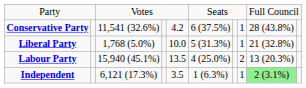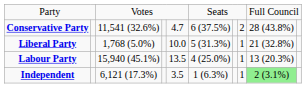(177, 28) 4.2 -> (177, 28) 4.7
(242, 28) 1 -> (242, 28) 2
(242, 59) 2 -> (242, 59) 1
